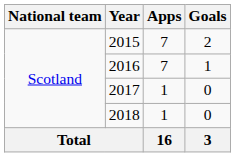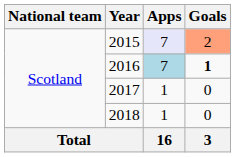(164, 41) no background -> (164, 41) lavender background
(208, 41) no background -> (208, 41) lightsalmon background
(164, 66) no background -> (164, 66) lightblue background
(208, 66) normal -> (208, 66) bold
